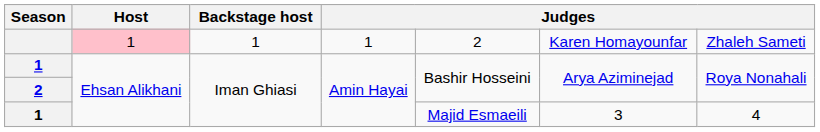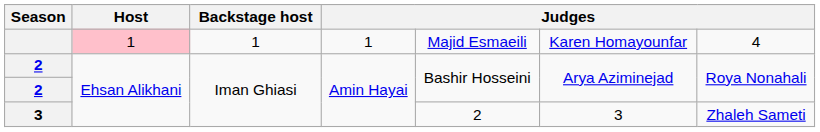(477, 41) 2 -> (477, 41) Majid Esmaeili
(756, 41) Zhaleh Sameti -> (756, 41) 4
(38, 66) 1 -> (38, 66) 2
(38, 114) 1 -> (38, 114) 3
(477, 114) Majid Esmaeili -> (477, 114) 2
(756, 114) 4 -> (756, 114) Zhaleh Sameti
